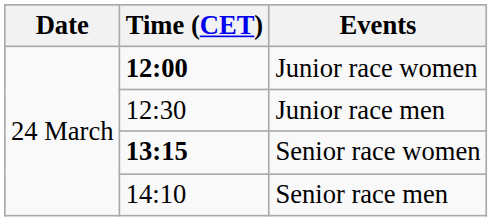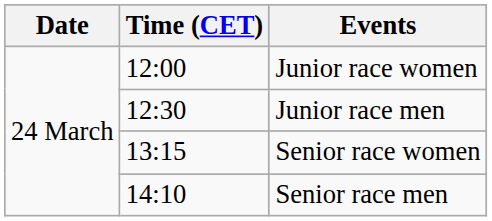(157, 67) bold -> (156, 67) normal
(157, 151) bold -> (156, 151) normal
